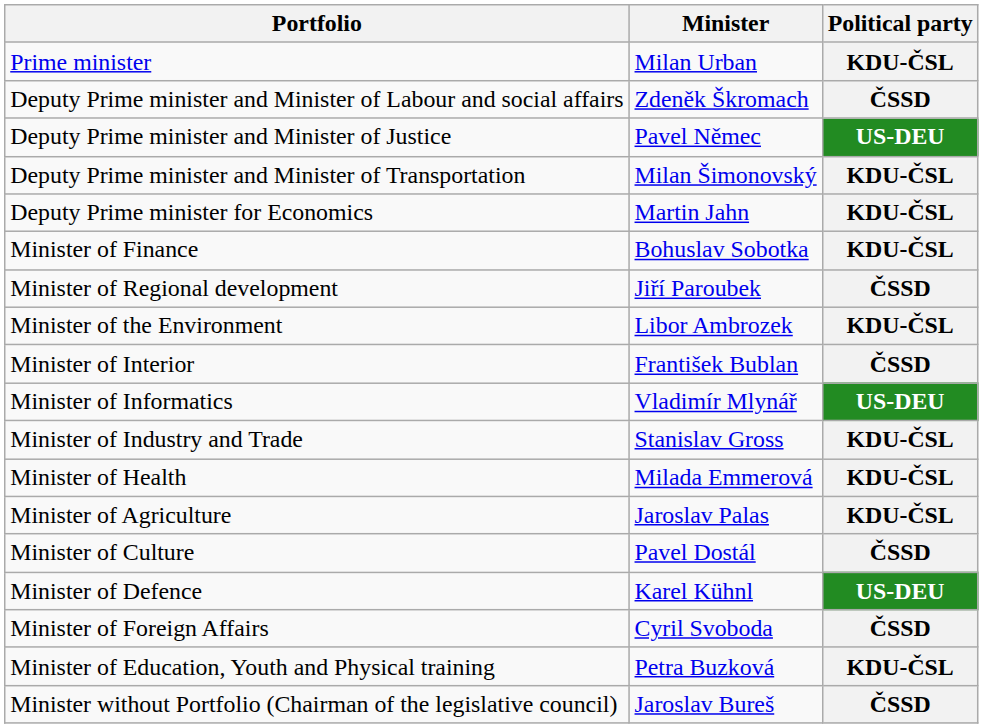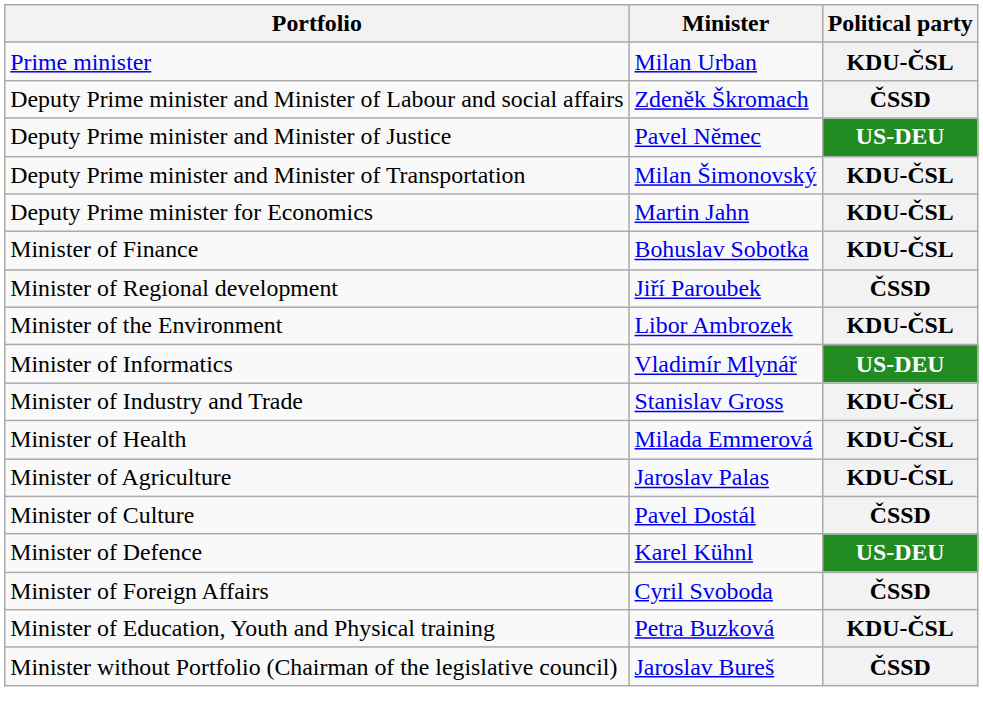- row: (102, 363)
